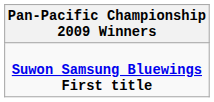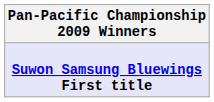(107, 78) no background -> (107, 78) lavender background
